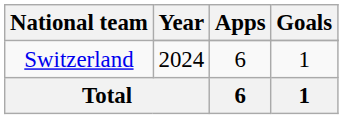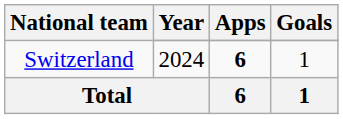(240, 58) normal -> (240, 58) bold
